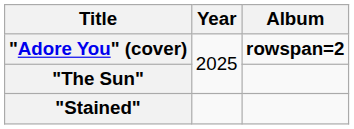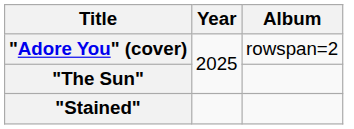(295, 49) bold -> (292, 49) normal
